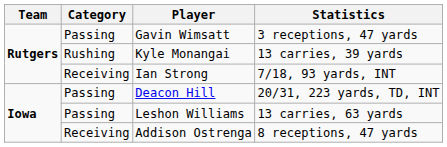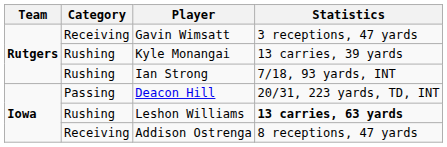(90, 34) Passing -> (97, 34) Receiving
(97, 74) Receiving -> (90, 74) Rushing
(90, 113) Passing -> (90, 113) Rushing
(330, 113) normal -> (330, 113) bold
